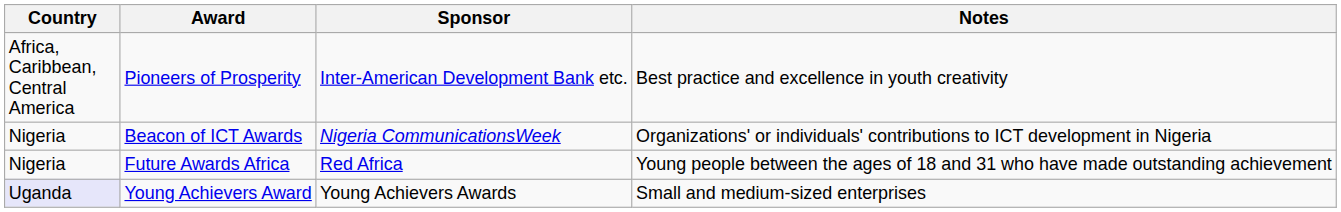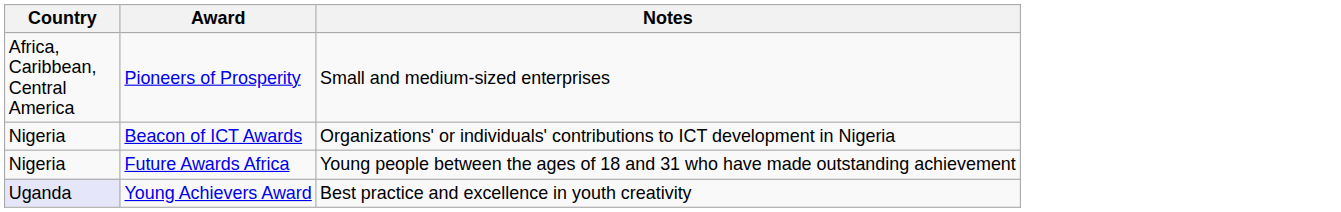- column: (474, 18)
(822, 77) Best practice and excellence in youth creativity -> (465, 77) Small and medium-sized enterprises
(781, 192) Small and medium-sized enterprises -> (506, 192) Best practice and excellence in youth creativity
